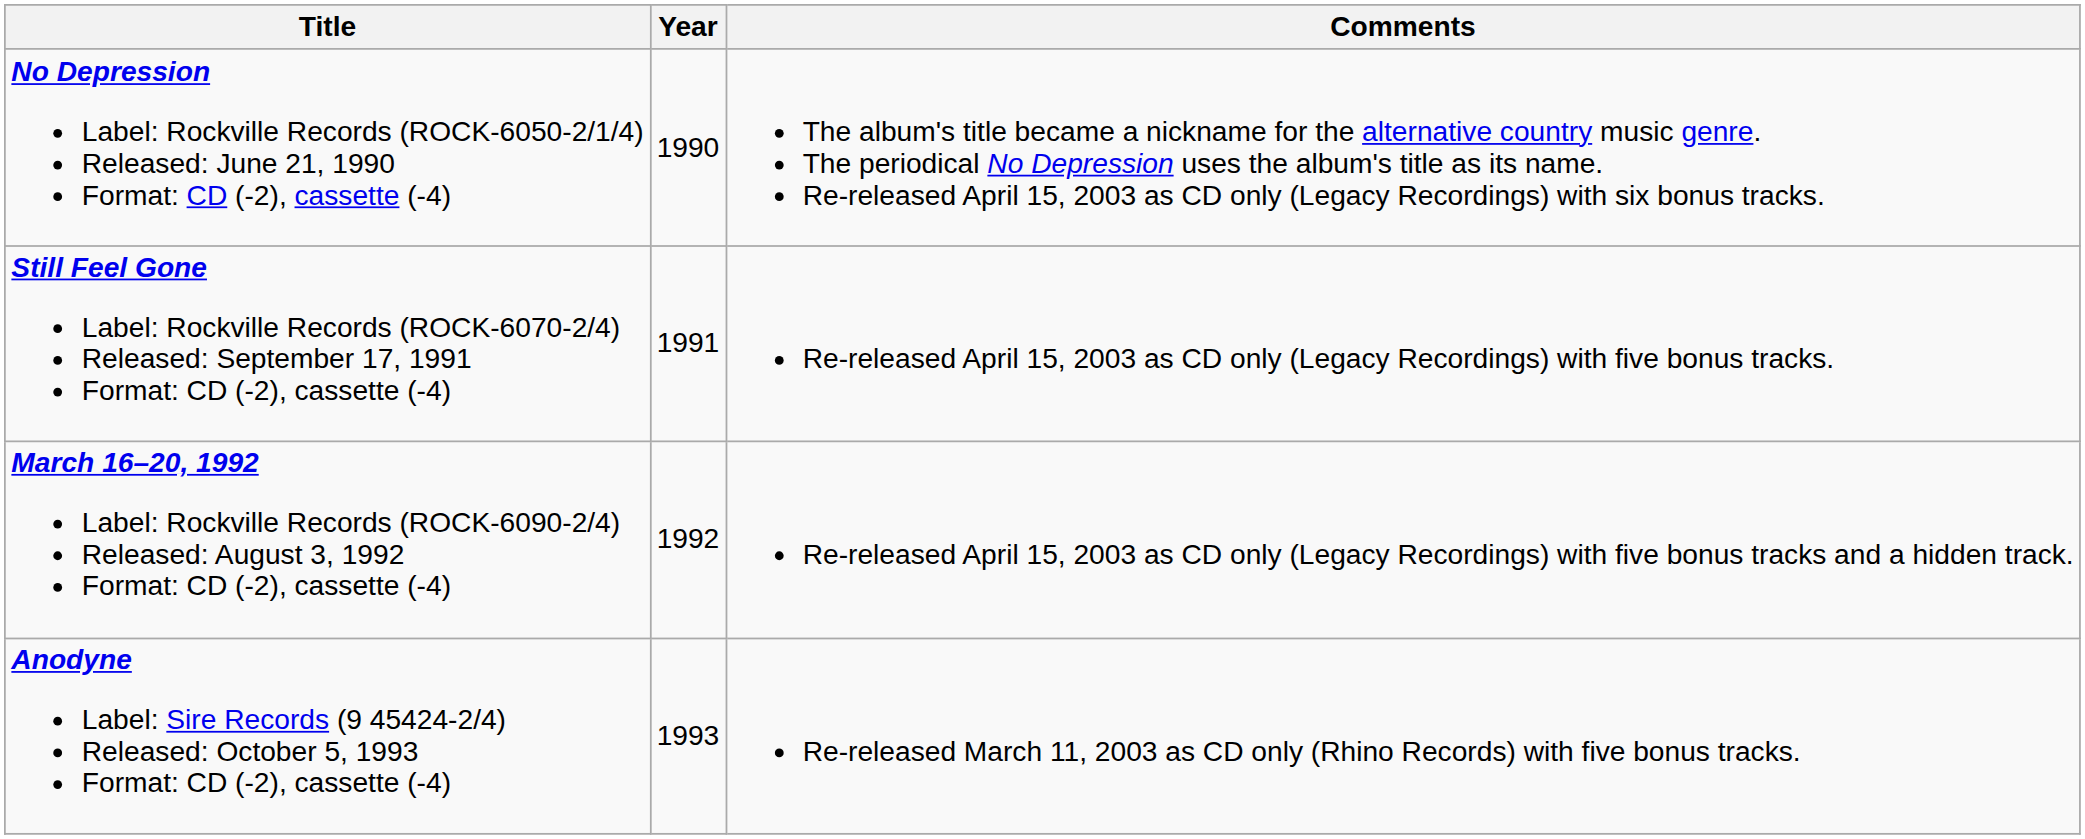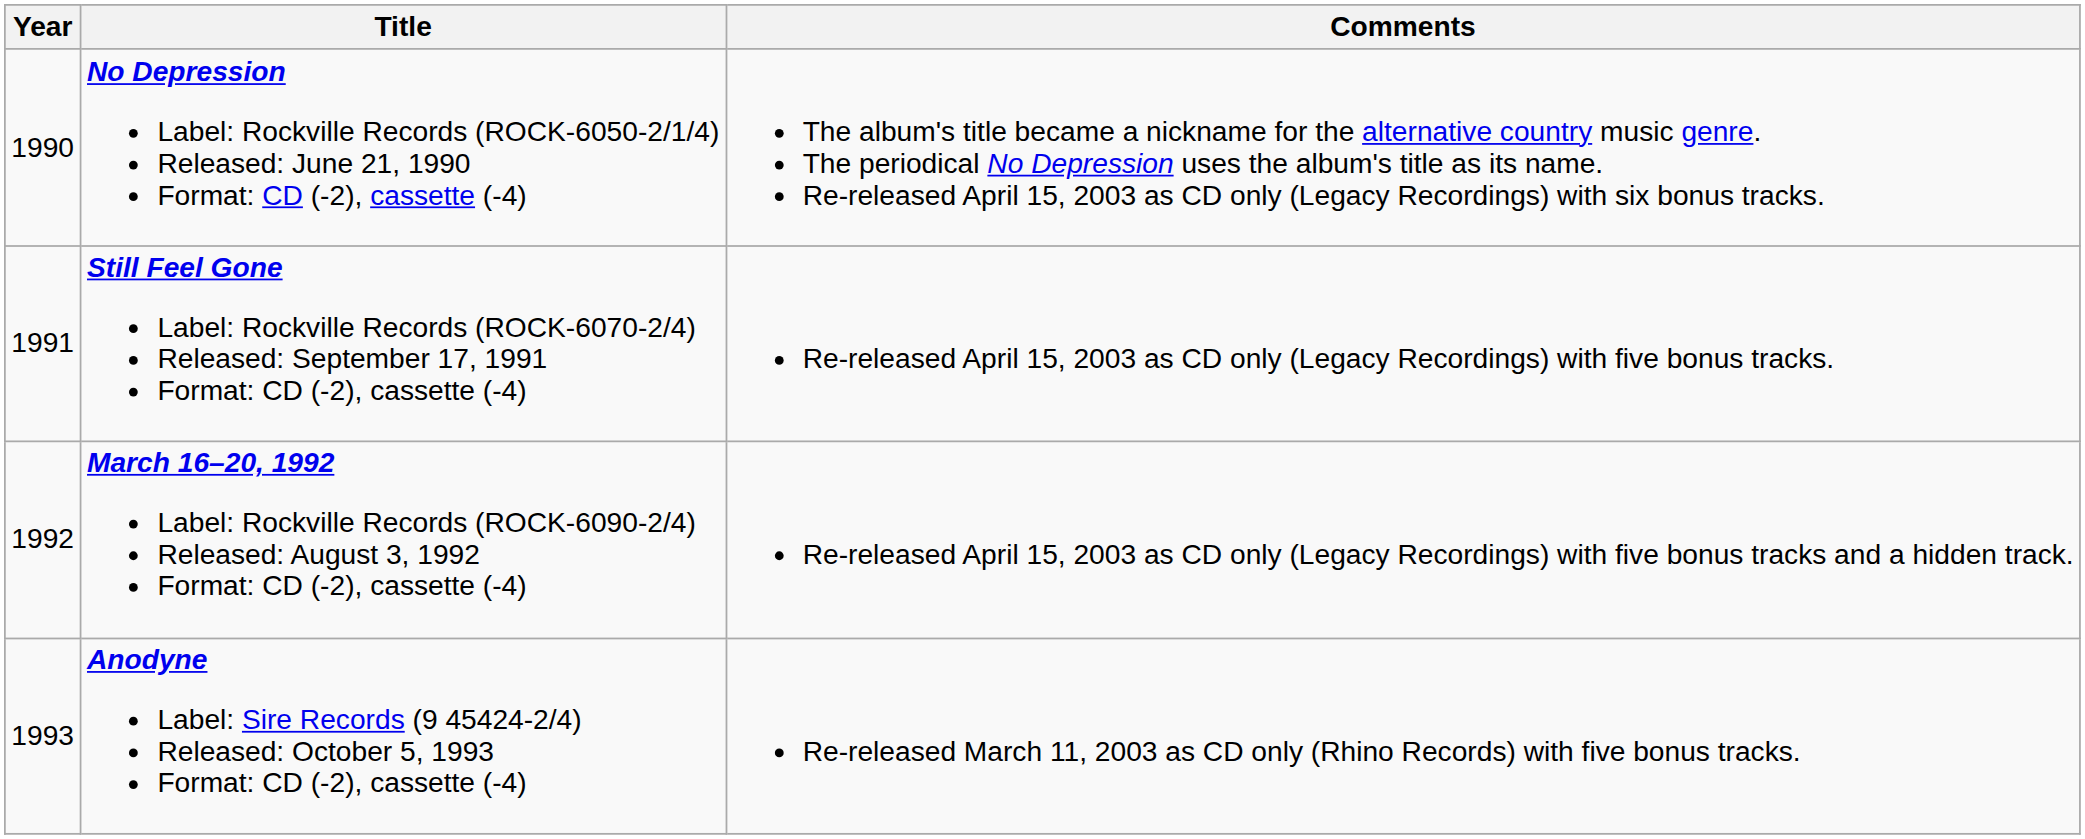columns swapped: (688, 26) <-> (327, 26)
